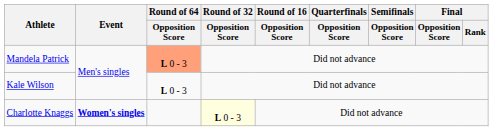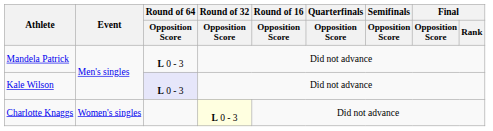(174, 65) lightsalmon background -> (170, 65) no background
(174, 91) no background -> (170, 91) lavender background
(111, 113) bold -> (109, 113) normal
